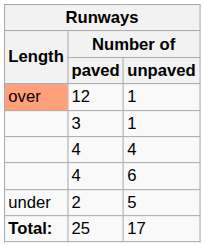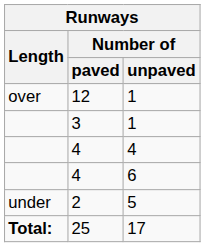(25, 96) lightsalmon background -> (25, 96) no background
